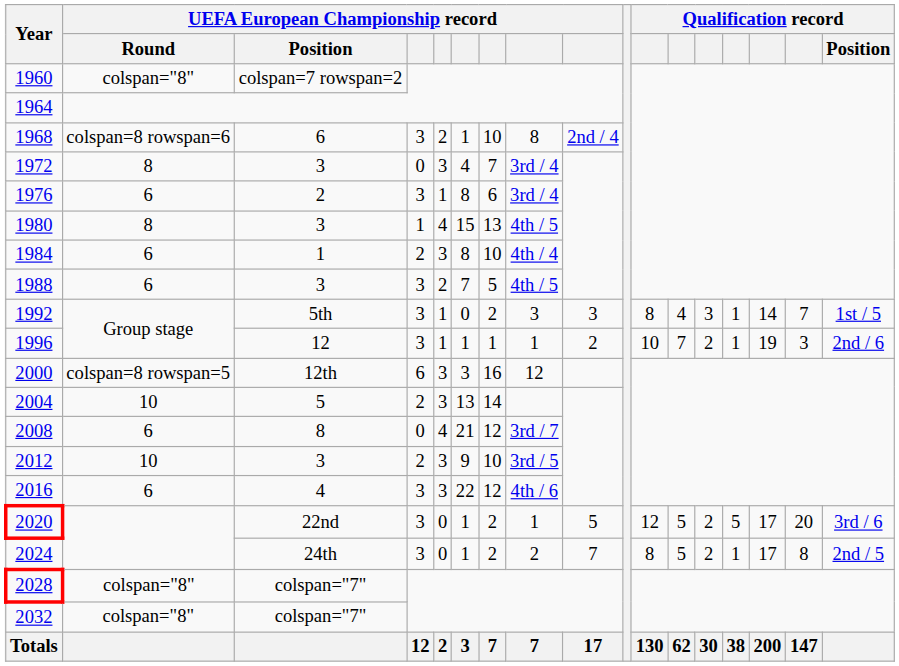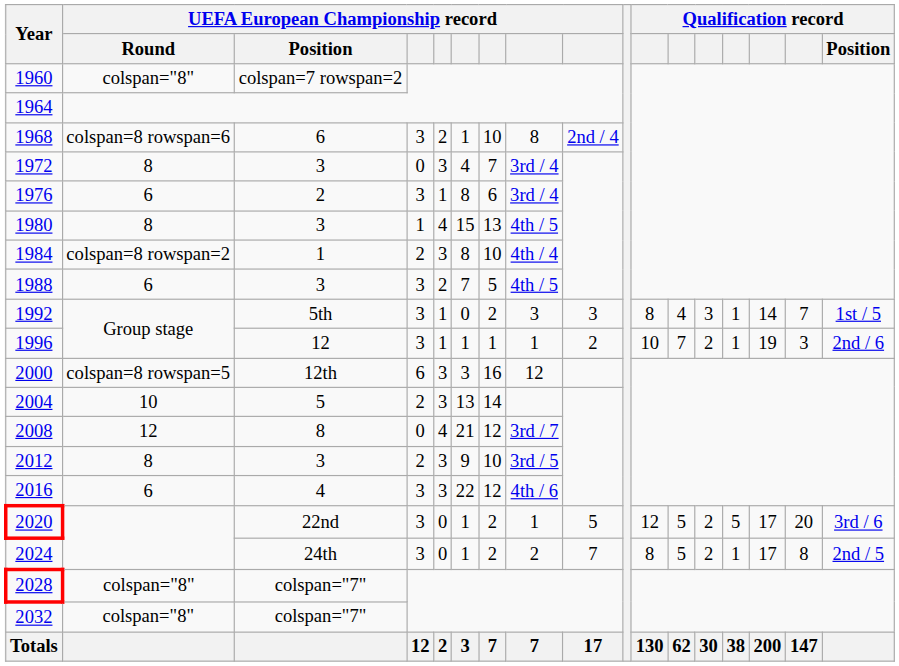(148, 254) 6 -> (148, 254) colspan=8 rowspan=2
(148, 431) 6 -> (148, 431) 12
(148, 460) 10 -> (148, 460) 8
